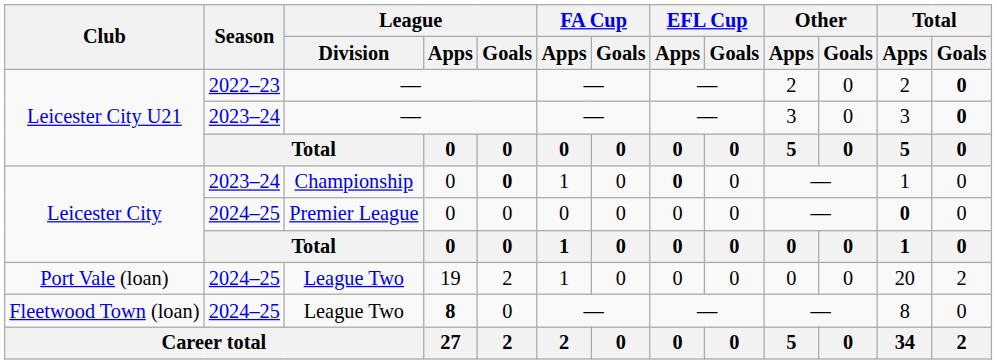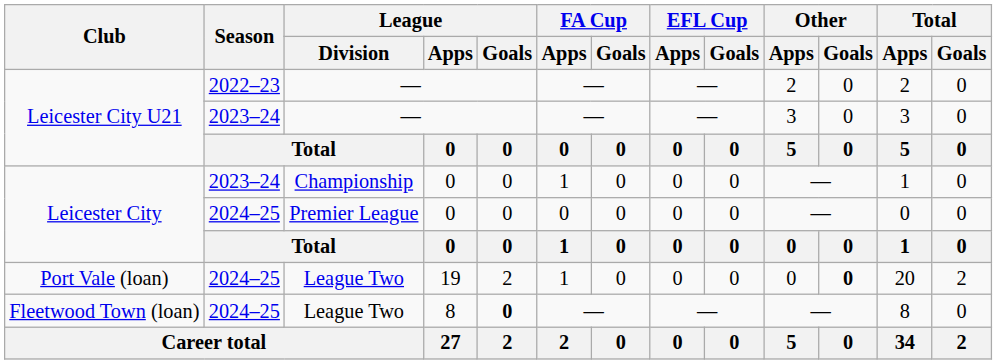(962, 85) bold -> (962, 85) normal
(962, 117) bold -> (962, 117) normal
(507, 181) bold -> (507, 181) normal
(678, 181) bold -> (678, 181) normal
(905, 213) bold -> (905, 213) normal
(848, 278) normal -> (848, 278) bold
(450, 310) bold -> (450, 310) normal
(507, 310) normal -> (507, 310) bold
